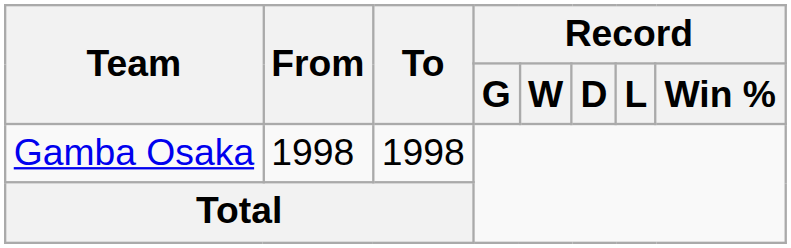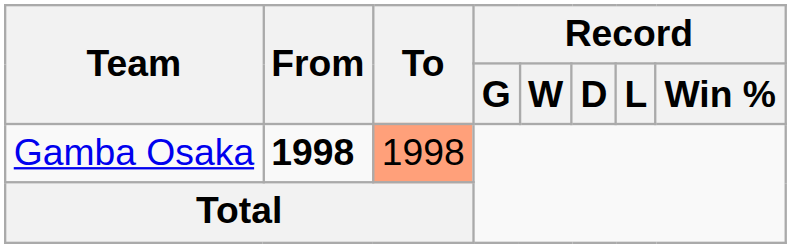(313, 152) normal -> (313, 152) bold
(423, 152) no background -> (423, 152) lightsalmon background
